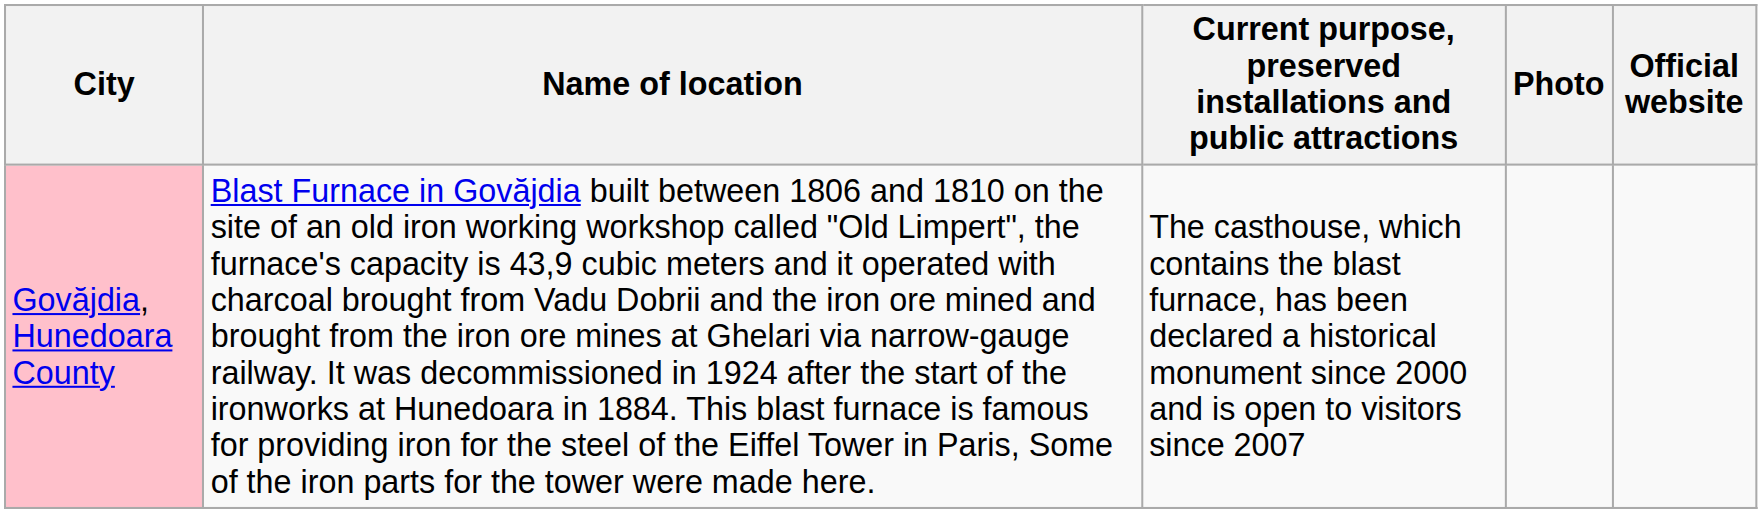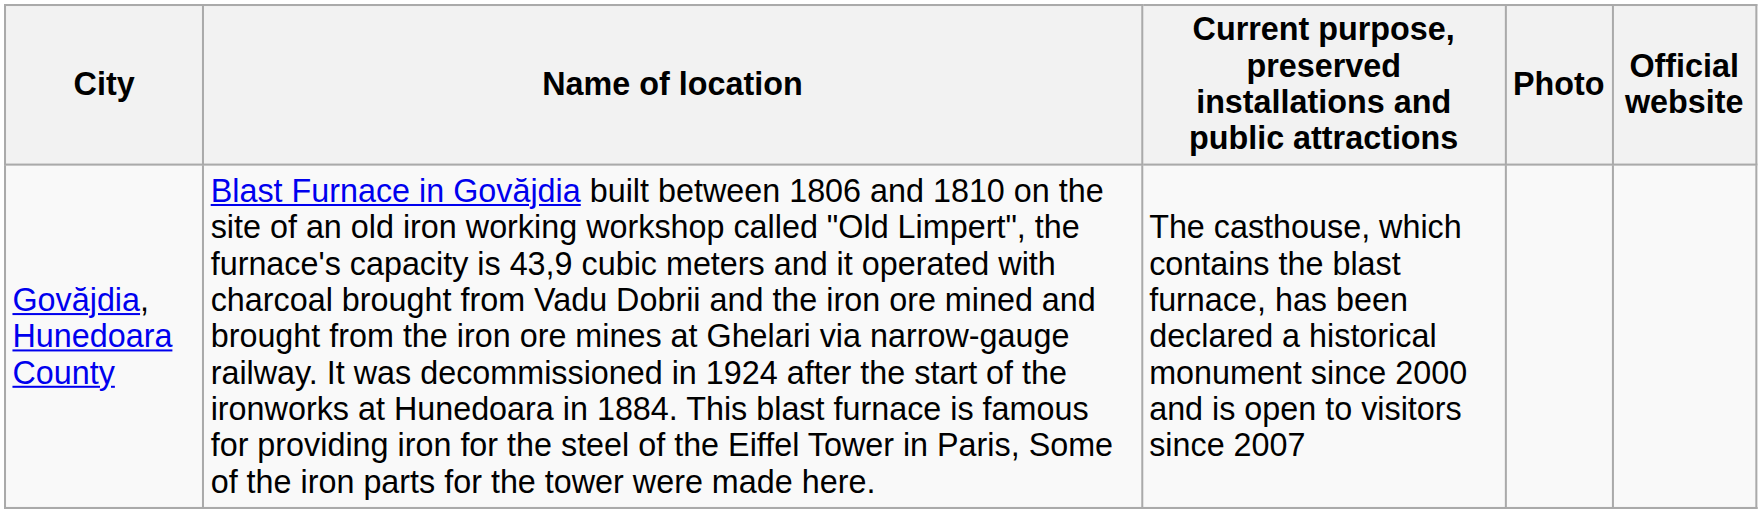(92, 335) pink background -> (92, 335) no background
